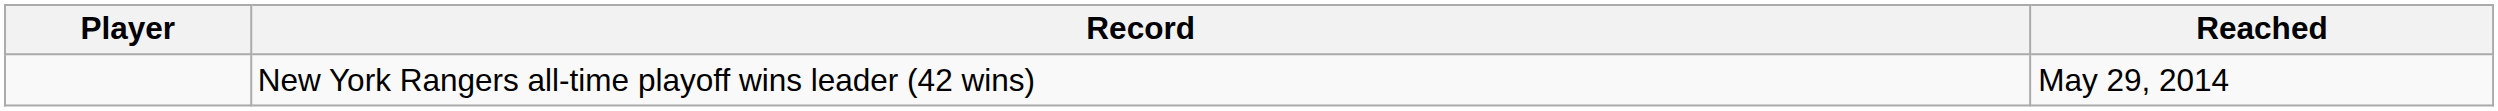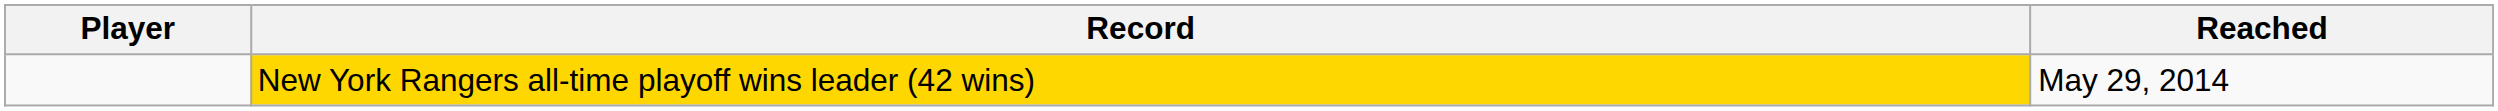(646, 79) no background -> (646, 79) gold background
